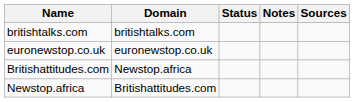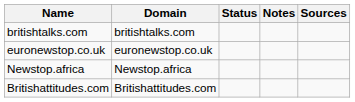(58, 69) Britishattitudes.com -> (46, 69) Newstop.africa
(46, 87) Newstop.africa -> (58, 87) Britishattitudes.com
